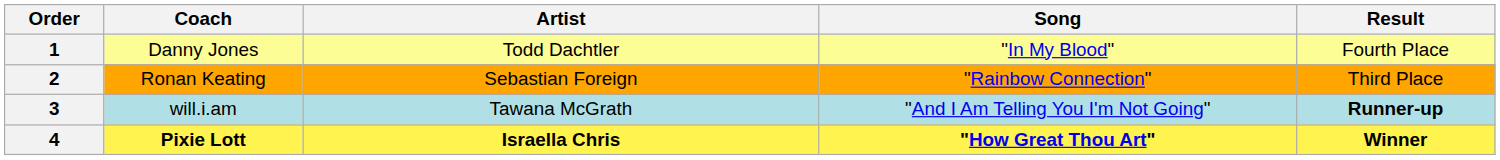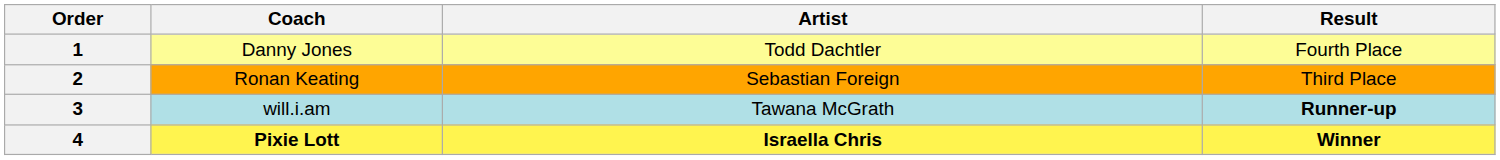- column: (1058, 19)
